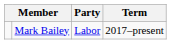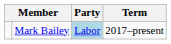(87, 30) no background -> (87, 30) lightblue background
